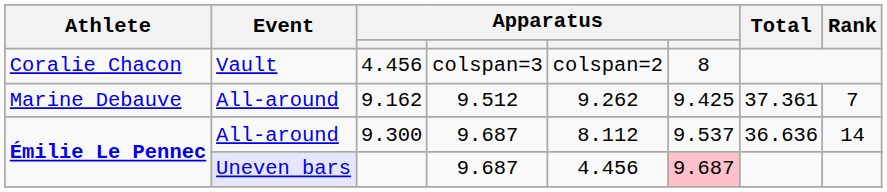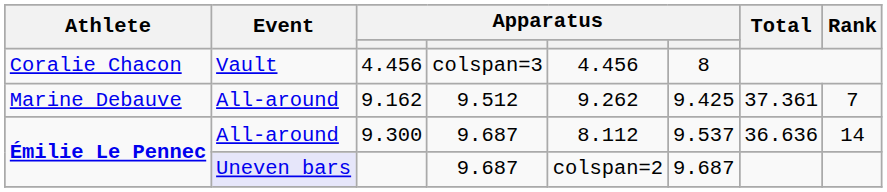(608, 66) colspan=2 -> (608, 66) 4.456
(608, 169) 4.456 -> (608, 169) colspan=2
(704, 169) pink background -> (704, 169) no background
